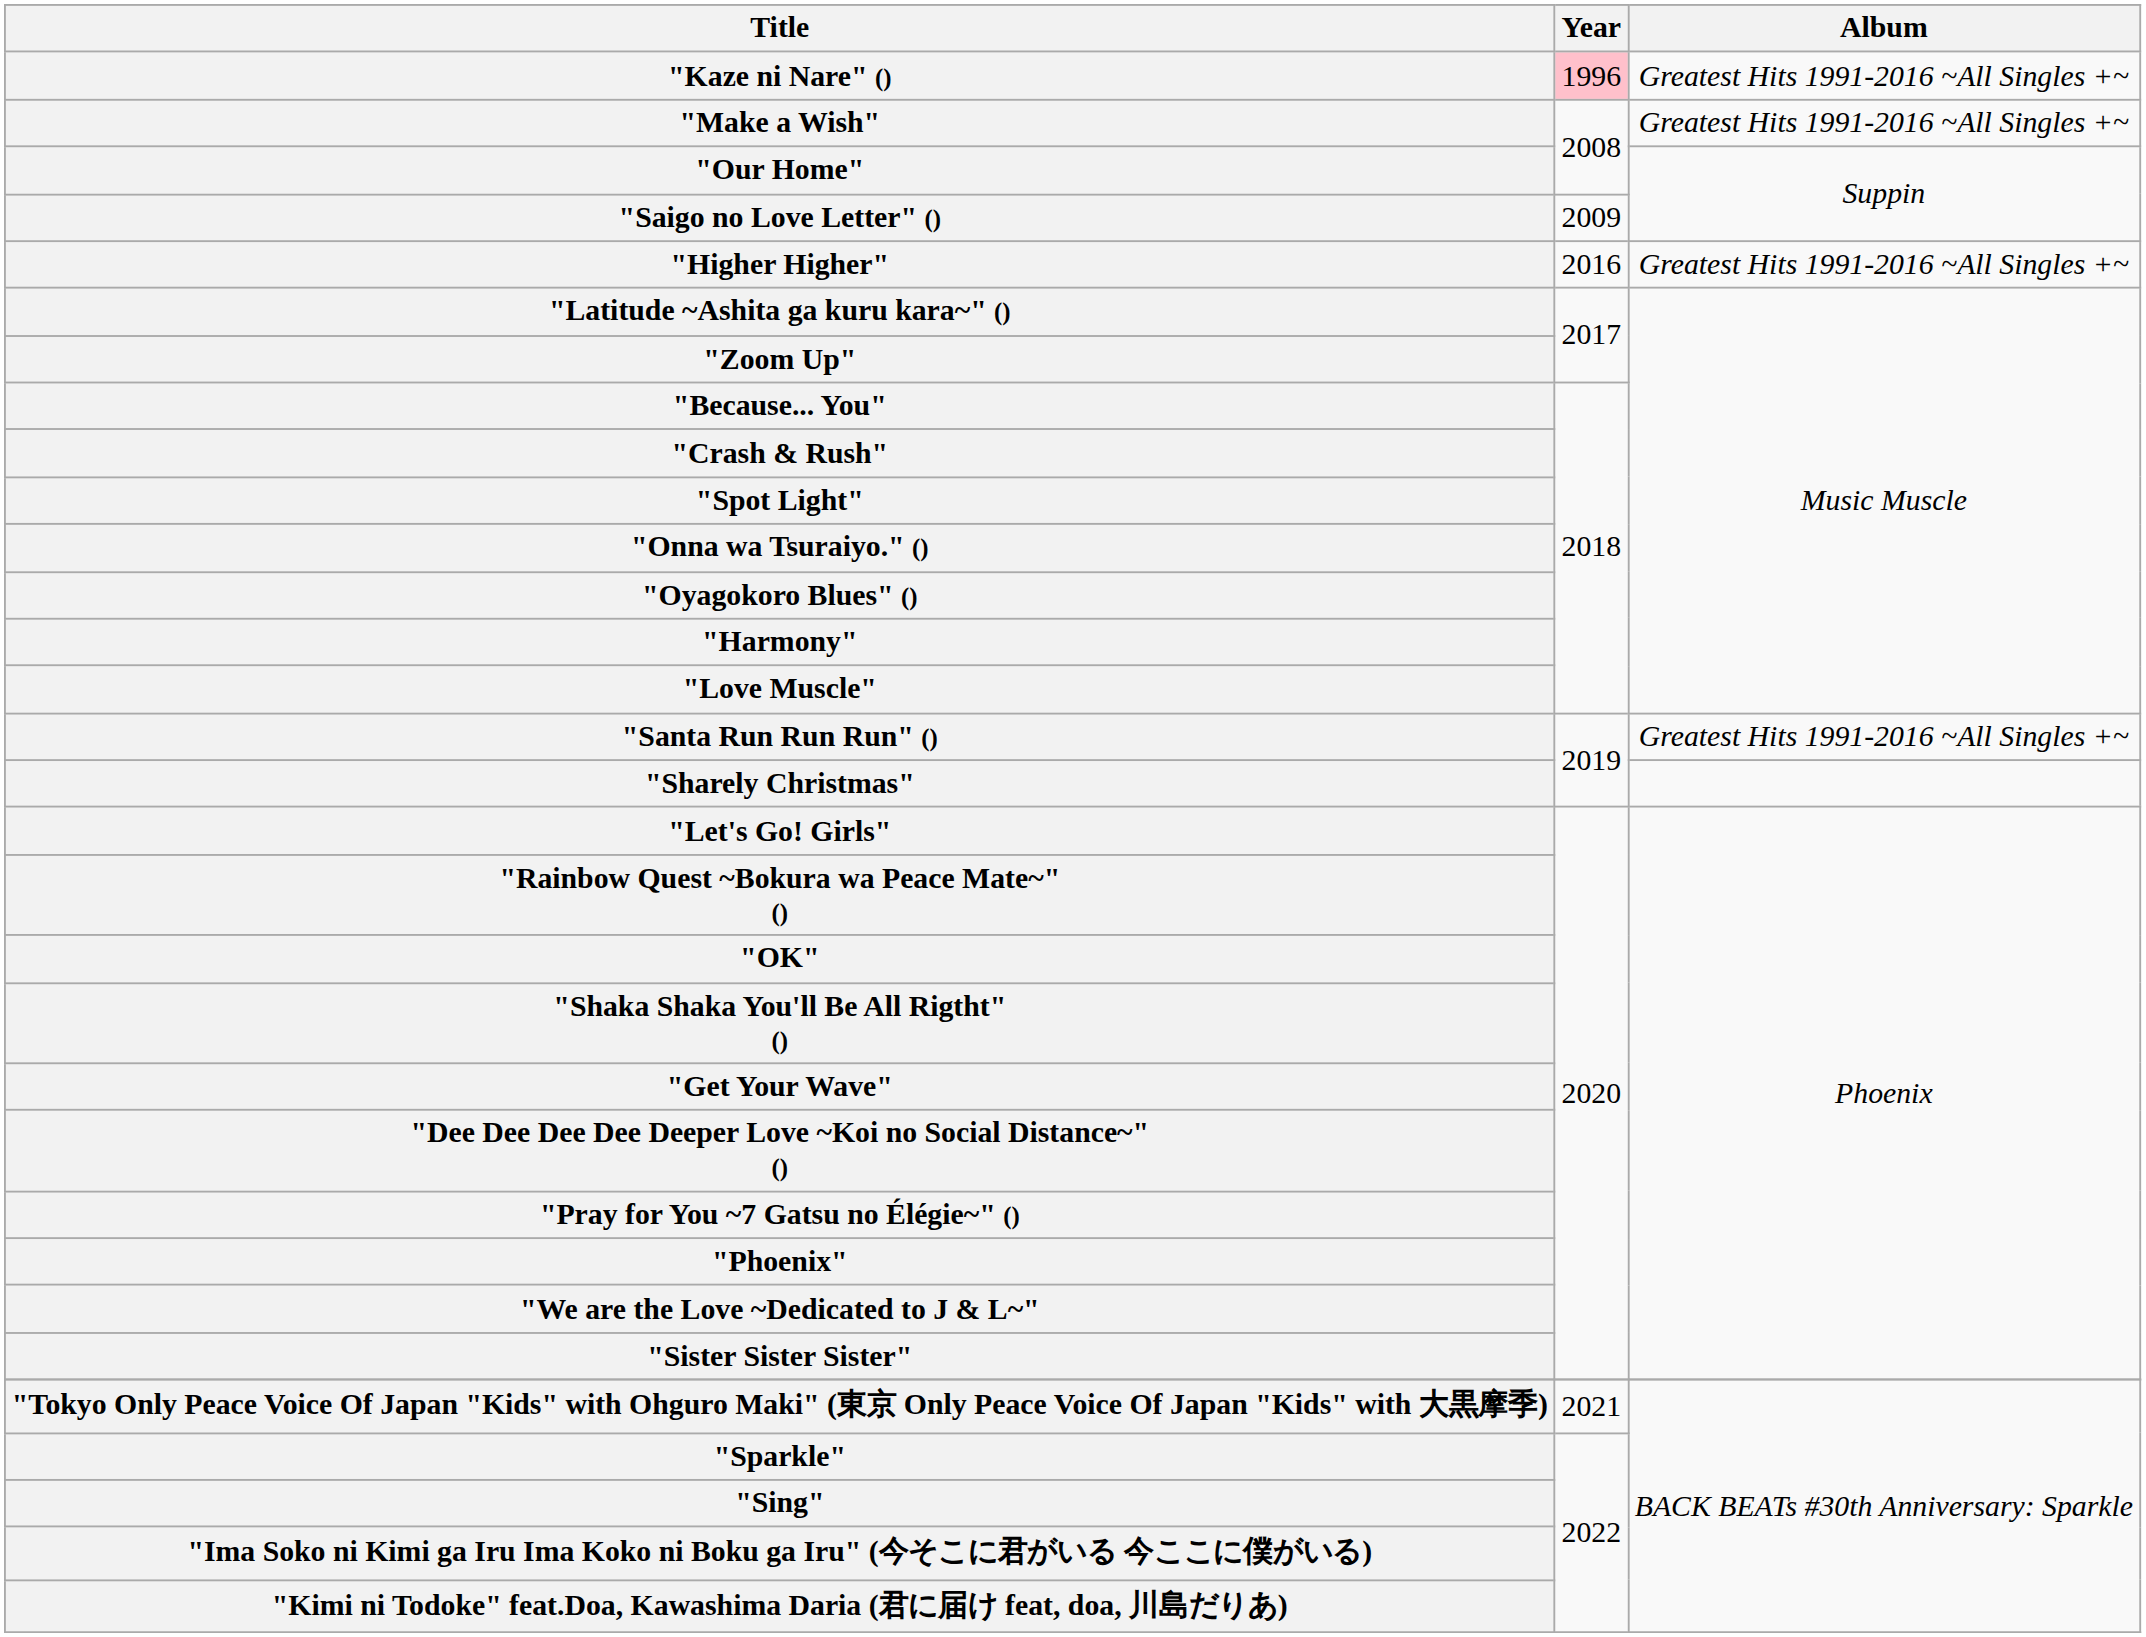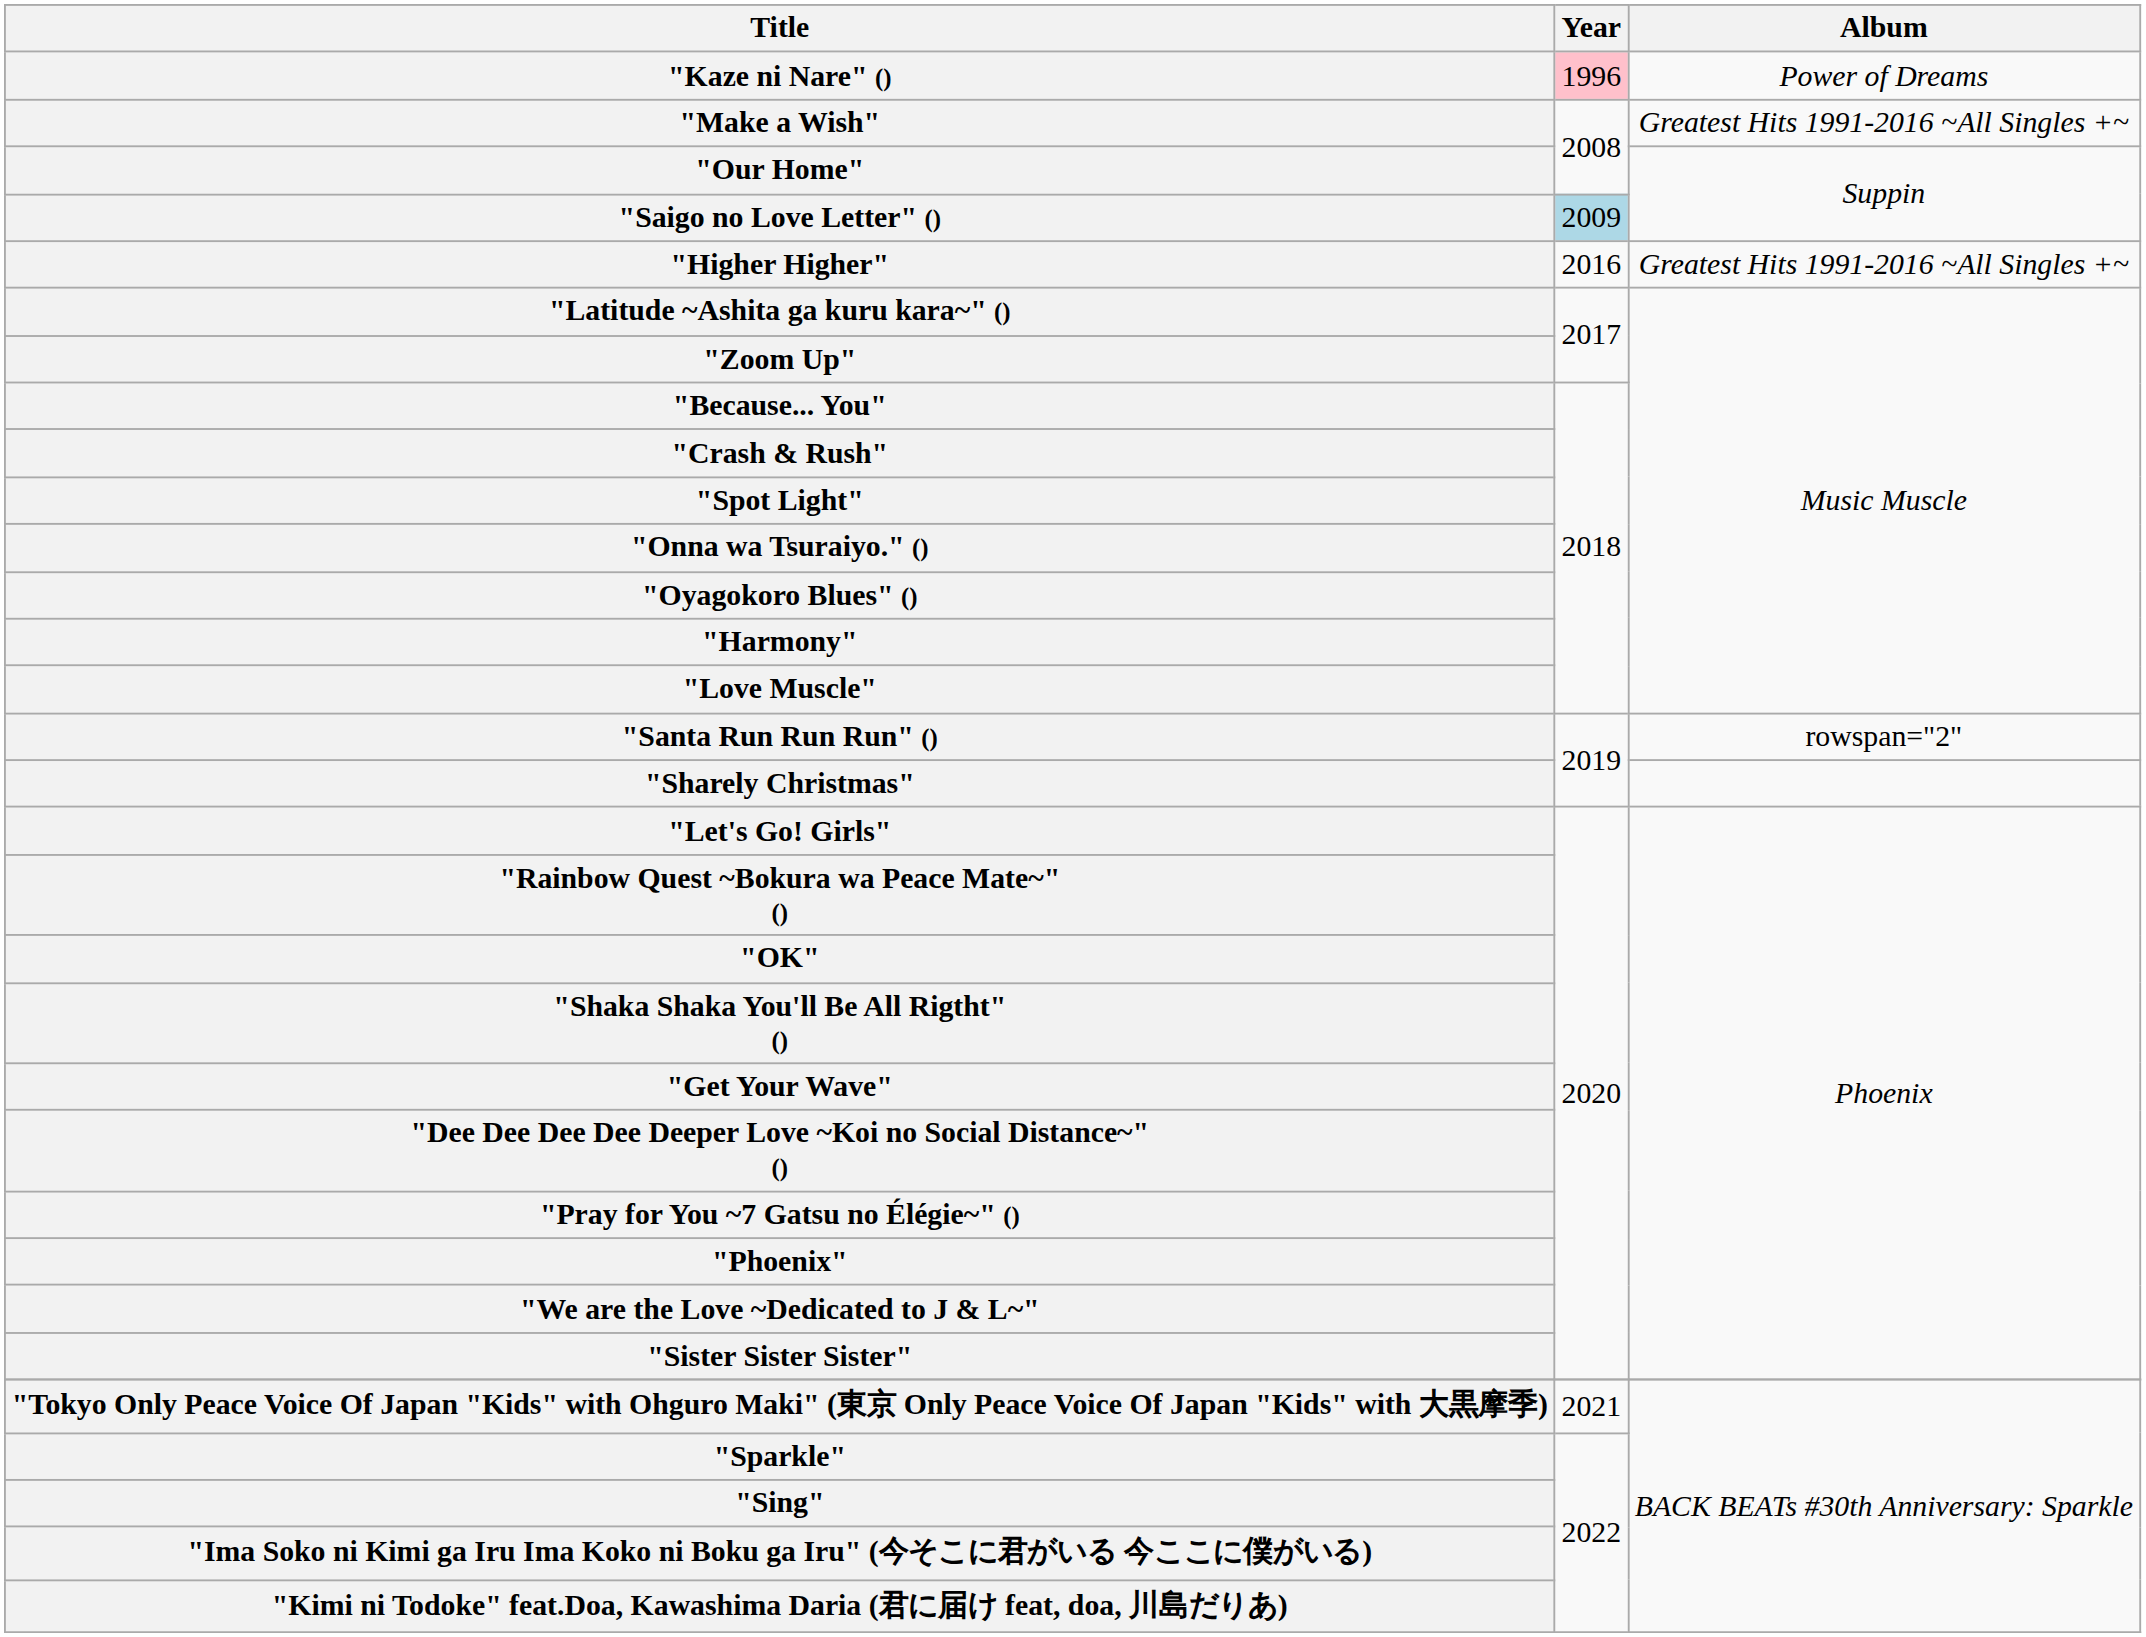(1884, 75) Greatest Hits 1991-2016 ~All Singles +~ -> (1884, 75) Power of Dreams
(1591, 216) no background -> (1591, 216) lightblue background
(1884, 736) Greatest Hits 1991-2016 ~All Singles +~ -> (1884, 736) rowspan="2"
